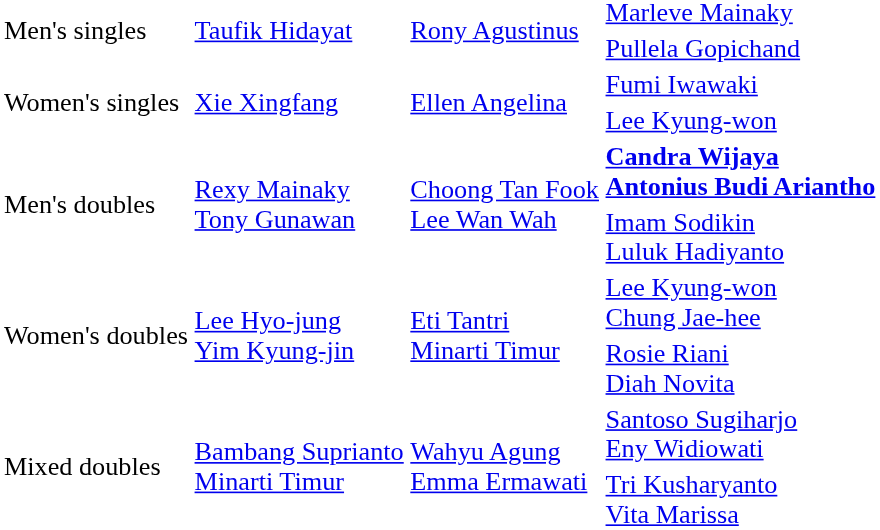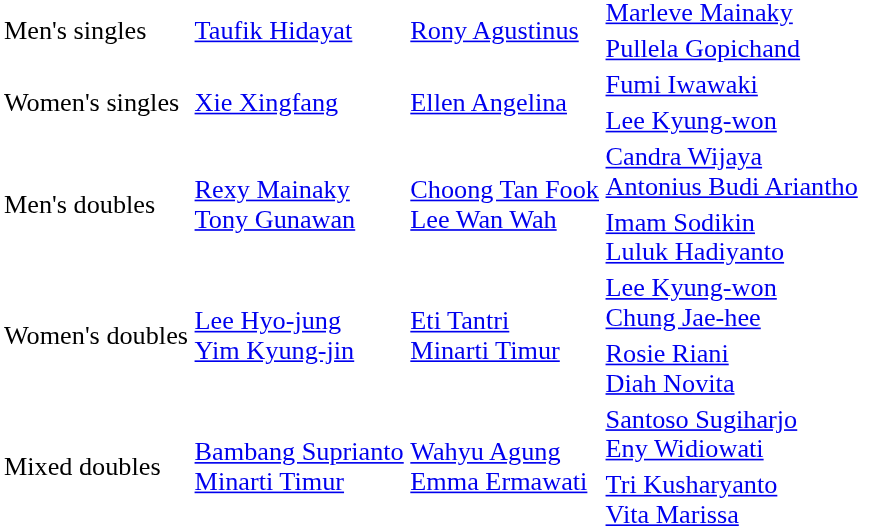(740, 171) bold -> (732, 171) normal
